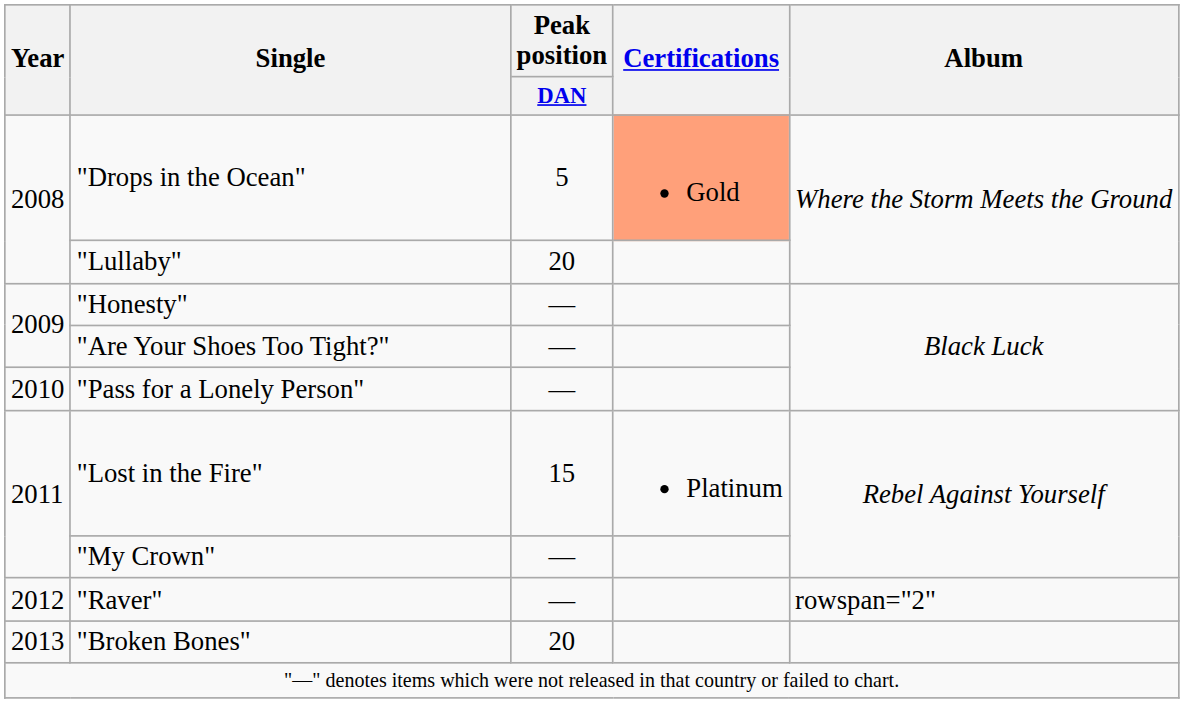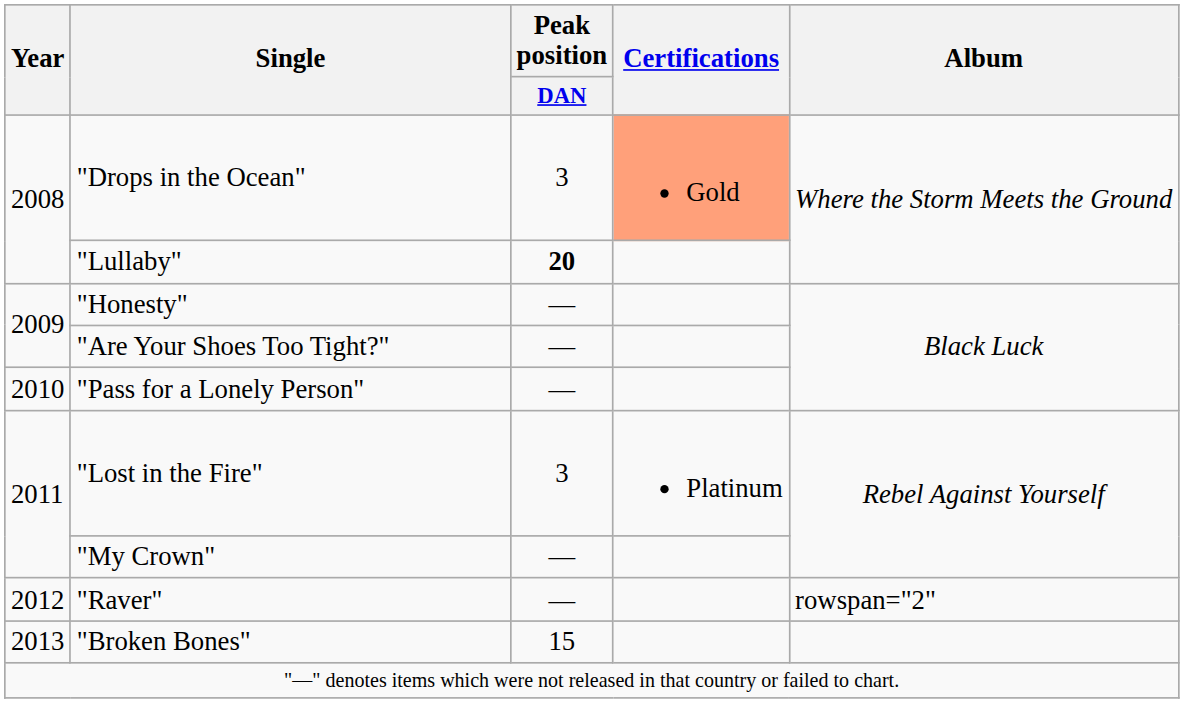(562, 177) 5 -> (562, 177) 3
(562, 261) normal -> (562, 261) bold
(562, 472) 15 -> (562, 472) 3
(562, 641) 20 -> (562, 641) 15
